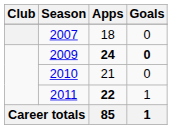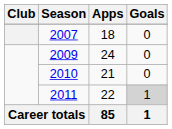(108, 54) bold -> (108, 54) normal
(147, 54) bold -> (147, 54) normal
(108, 94) bold -> (108, 94) normal
(147, 94) no background -> (147, 94) lightgrey background
